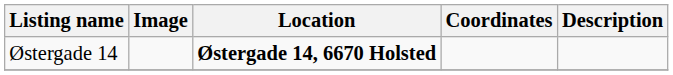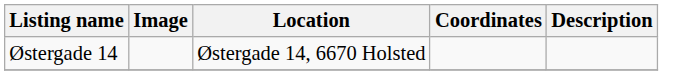(317, 53) bold -> (311, 53) normal
